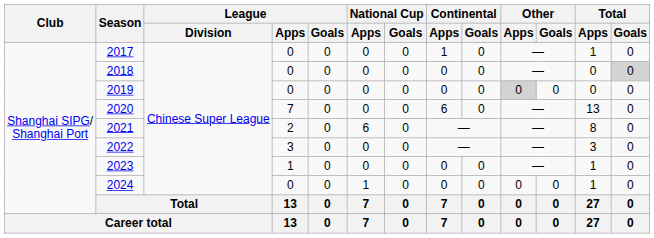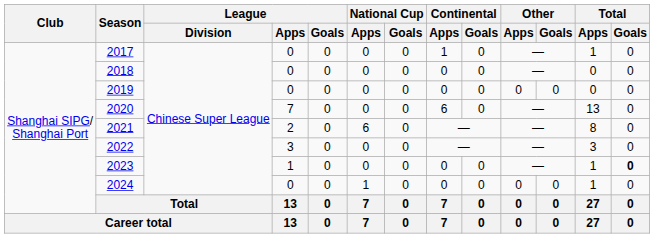(630, 71) lightgrey background -> (630, 71) no background
(519, 90) lightgrey background -> (519, 90) no background
(630, 166) normal -> (630, 166) bold
